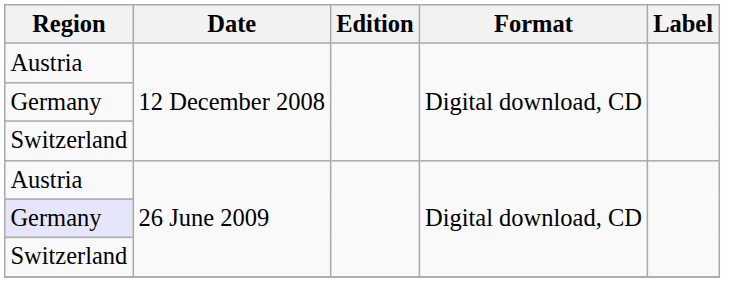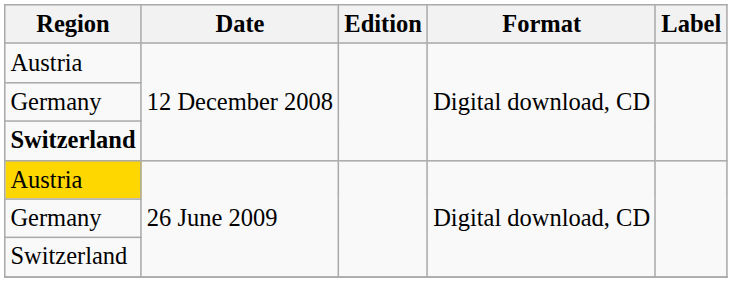(69, 140) normal -> (73, 140) bold
(46, 179) no background -> (46, 179) gold background
(56, 218) lavender background -> (56, 218) no background
